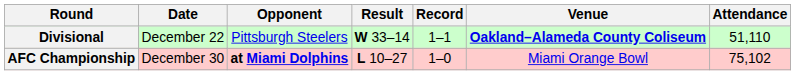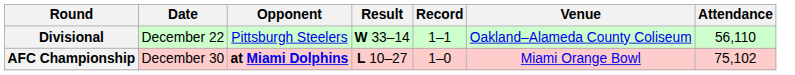(588, 37) bold -> (581, 37) normal
(750, 37) 51,110 -> (735, 37) 56,110
